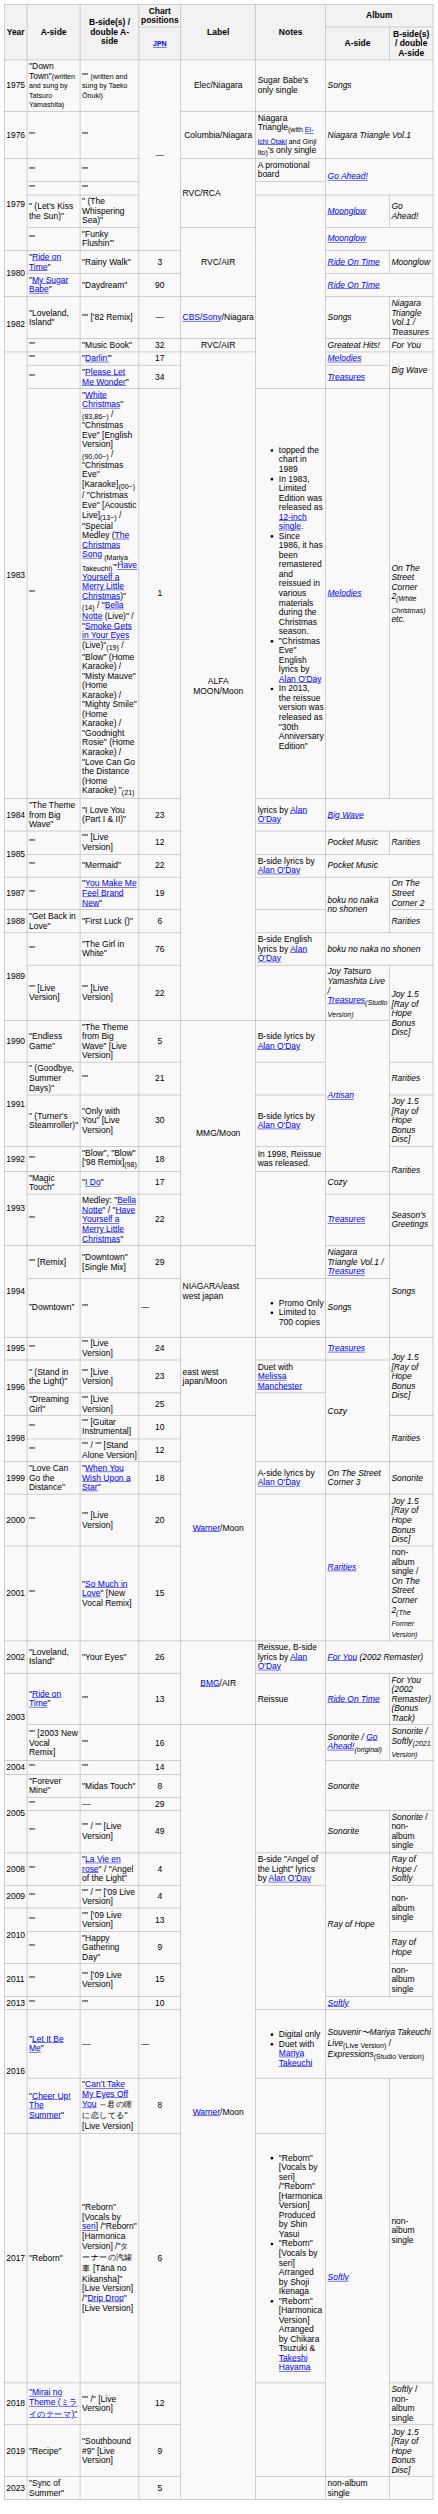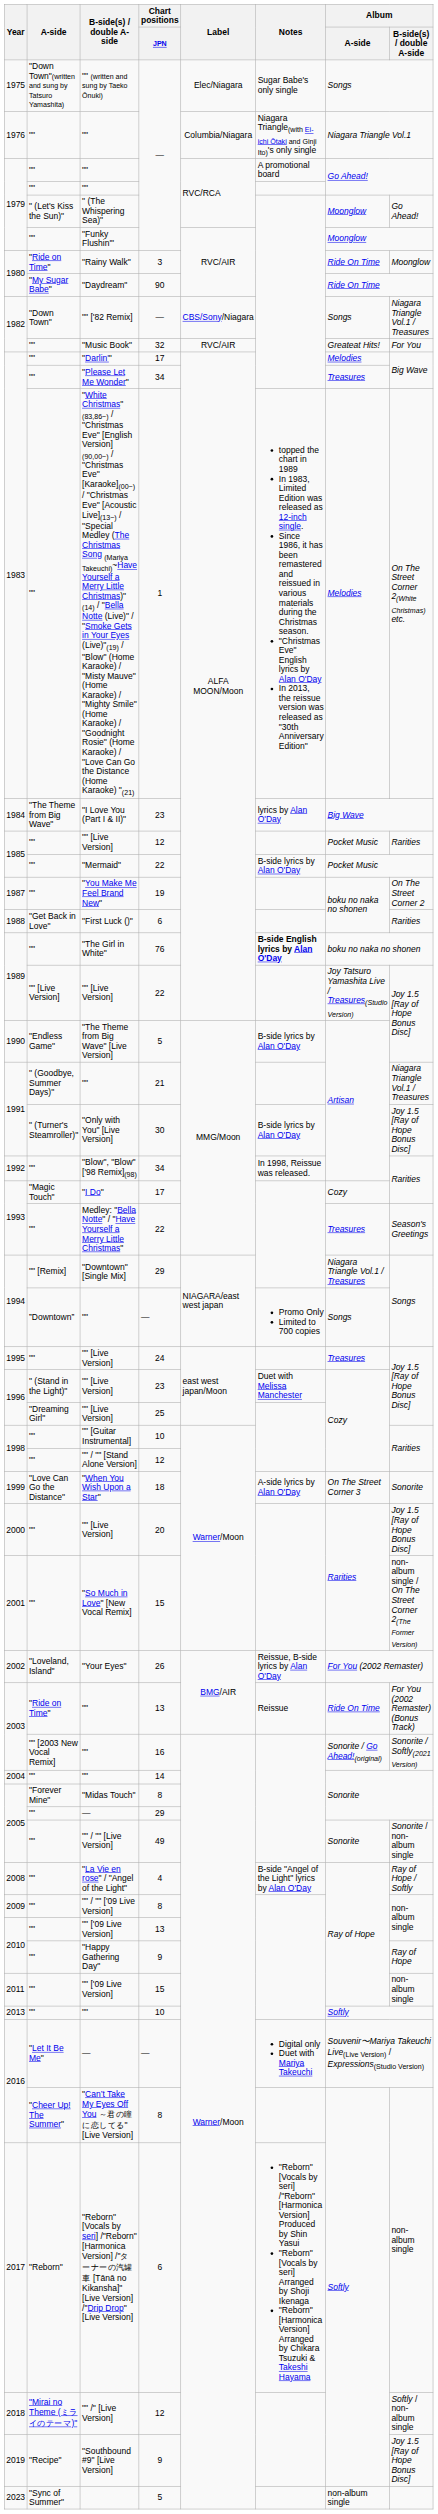(49, 317) "Loveland, Island" -> (41, 317) "Down Town"
(285, 949) normal -> (287, 949) bold
(406, 1078) Rarities -> (410, 1083) Niagara Triangle Vol.1 / Treasures
(160, 1158) 18 -> (160, 1168) 34
(160, 1896) 4 -> (160, 1906) 8
